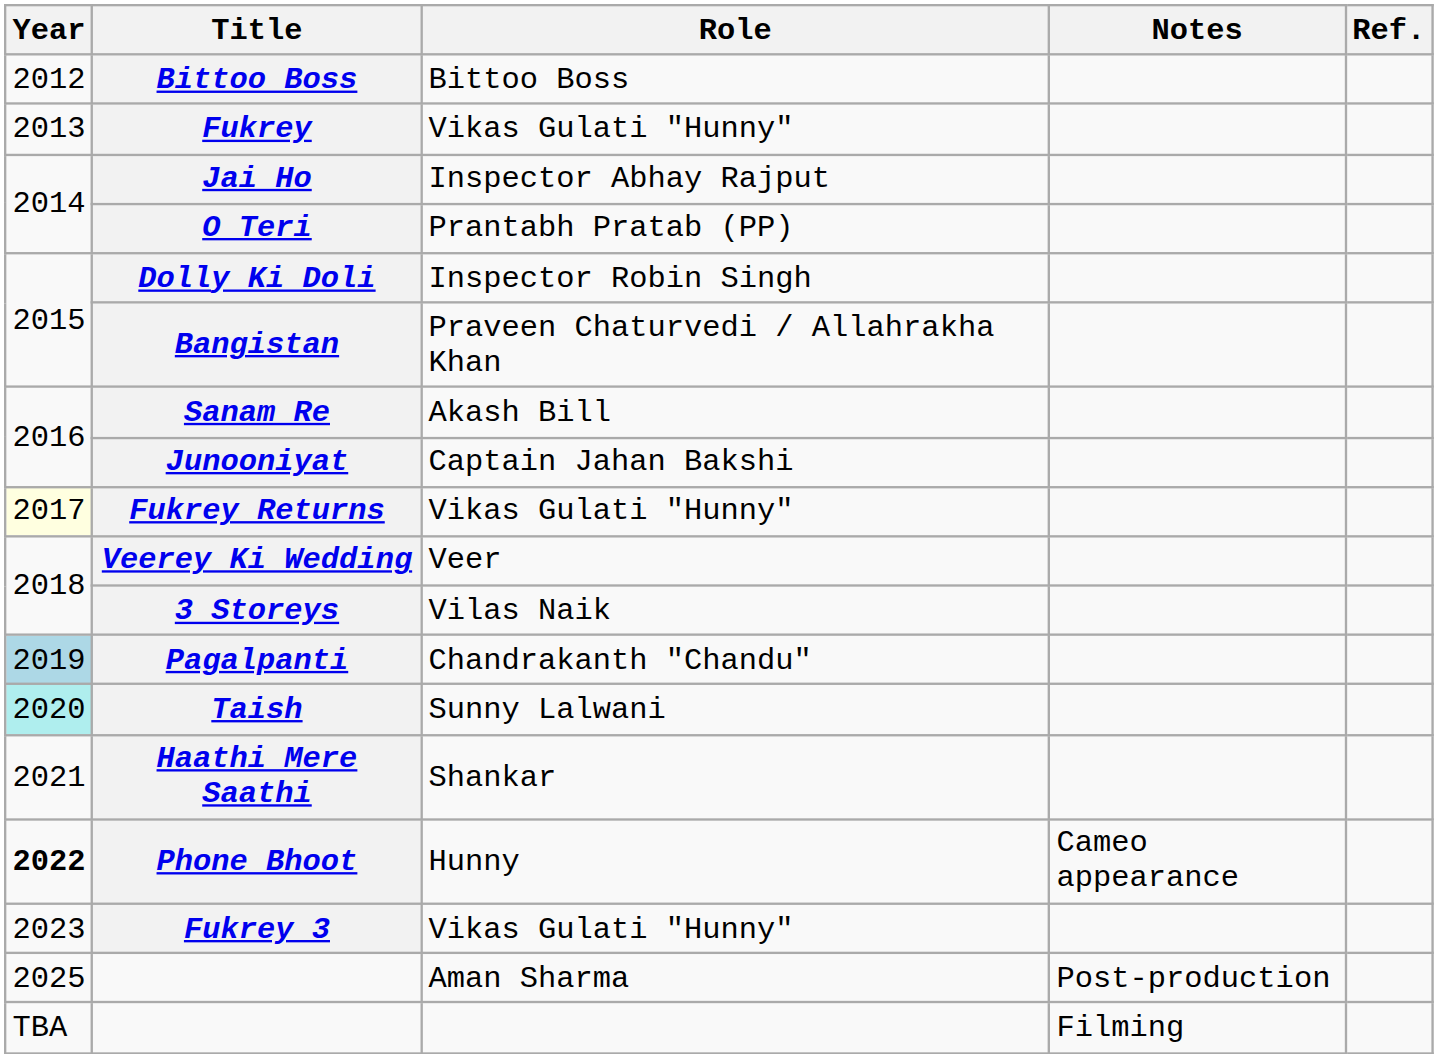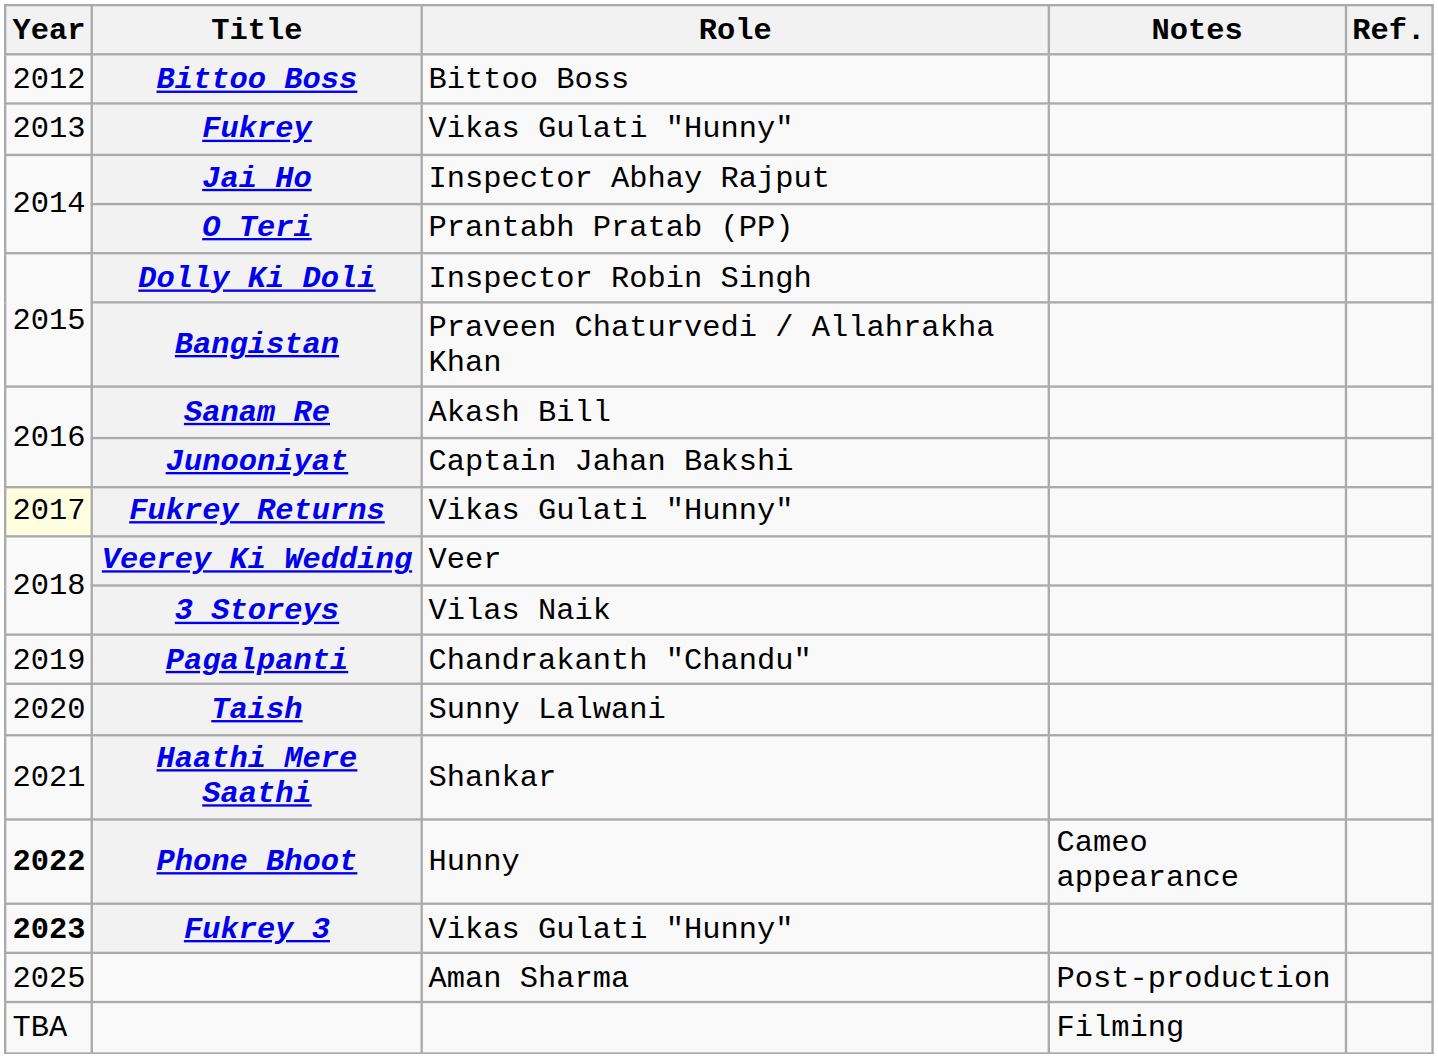(49, 660) lightblue background -> (49, 660) no background
(49, 710) paleturquoise background -> (49, 710) no background
(49, 929) normal -> (49, 929) bold
